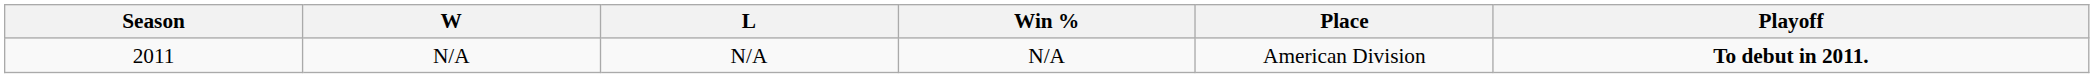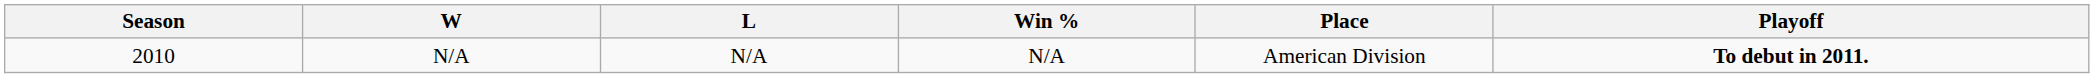(154, 55) 2011 -> (154, 55) 2010
